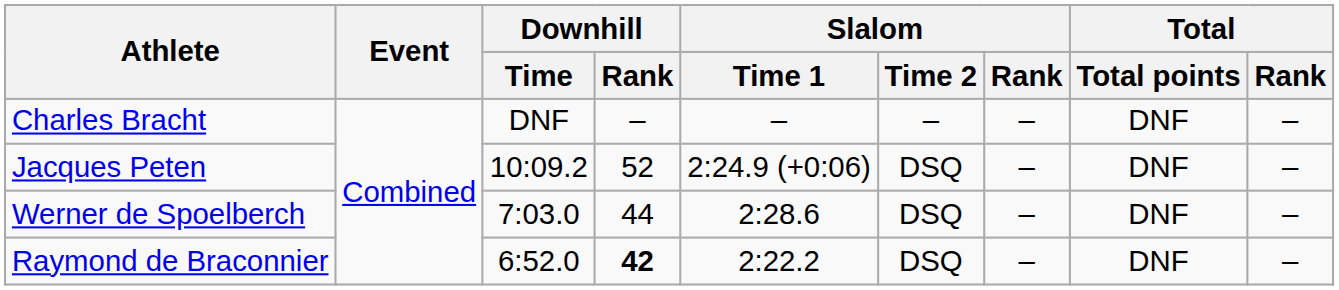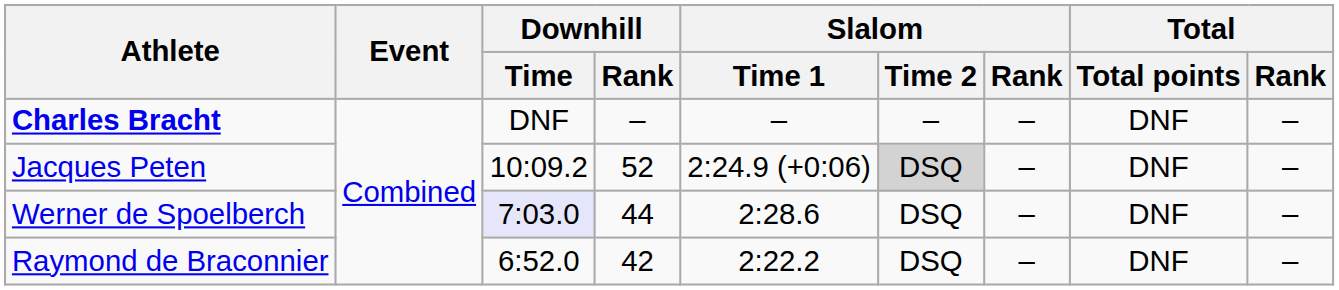(109, 121) normal -> (116, 121) bold
(931, 168) no background -> (931, 168) lightgrey background
(539, 214) no background -> (539, 214) lavender background
(637, 261) bold -> (637, 261) normal
